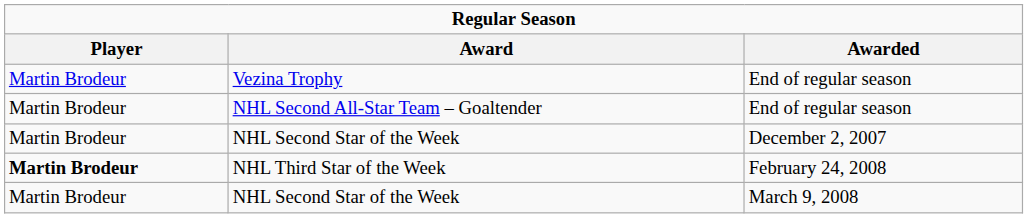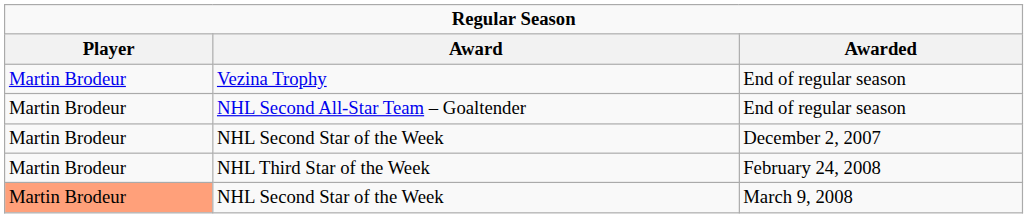(73, 167) bold -> (67, 167) normal
(67, 197) no background -> (67, 197) lightsalmon background
